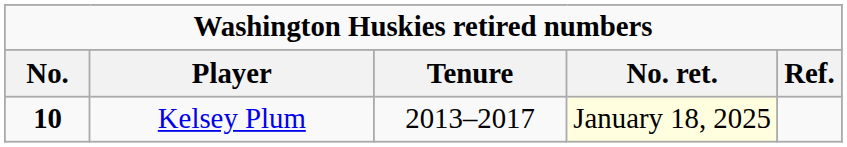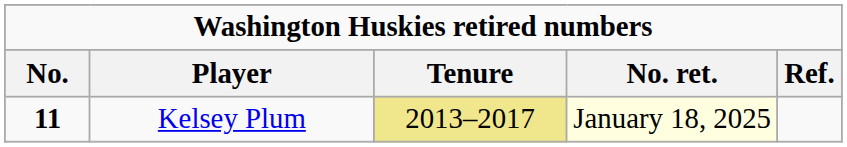(48, 118) 10 -> (48, 118) 11
(470, 118) no background -> (470, 118) khaki background
